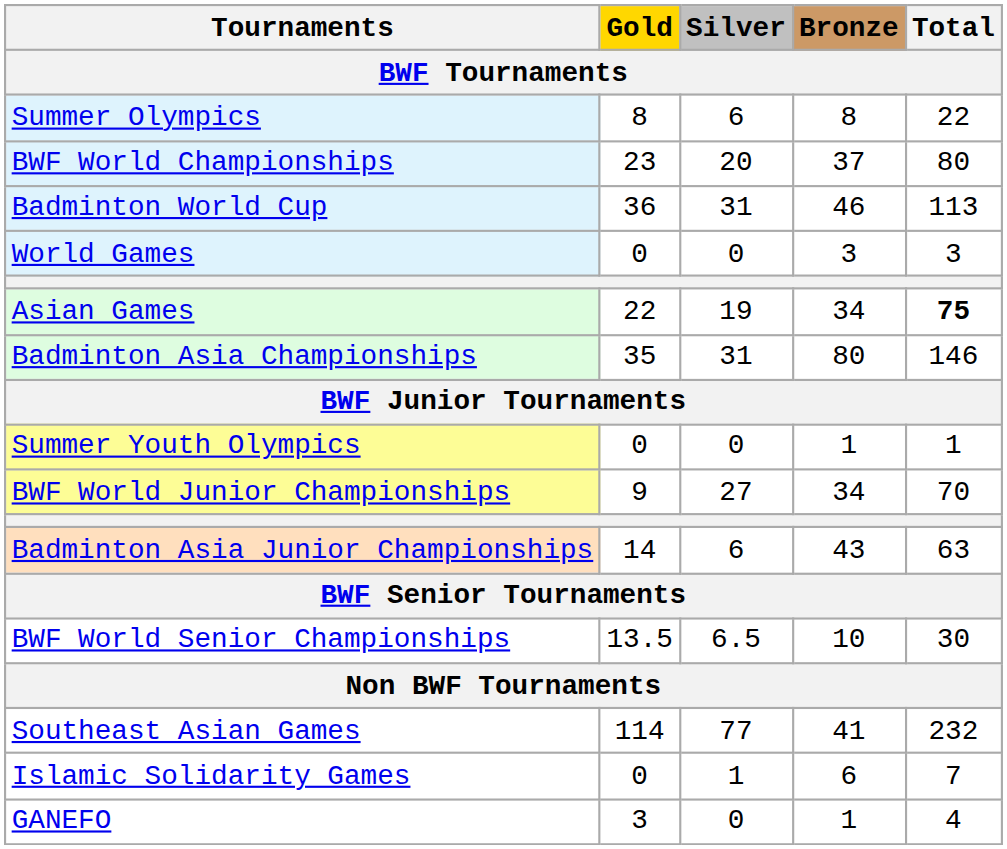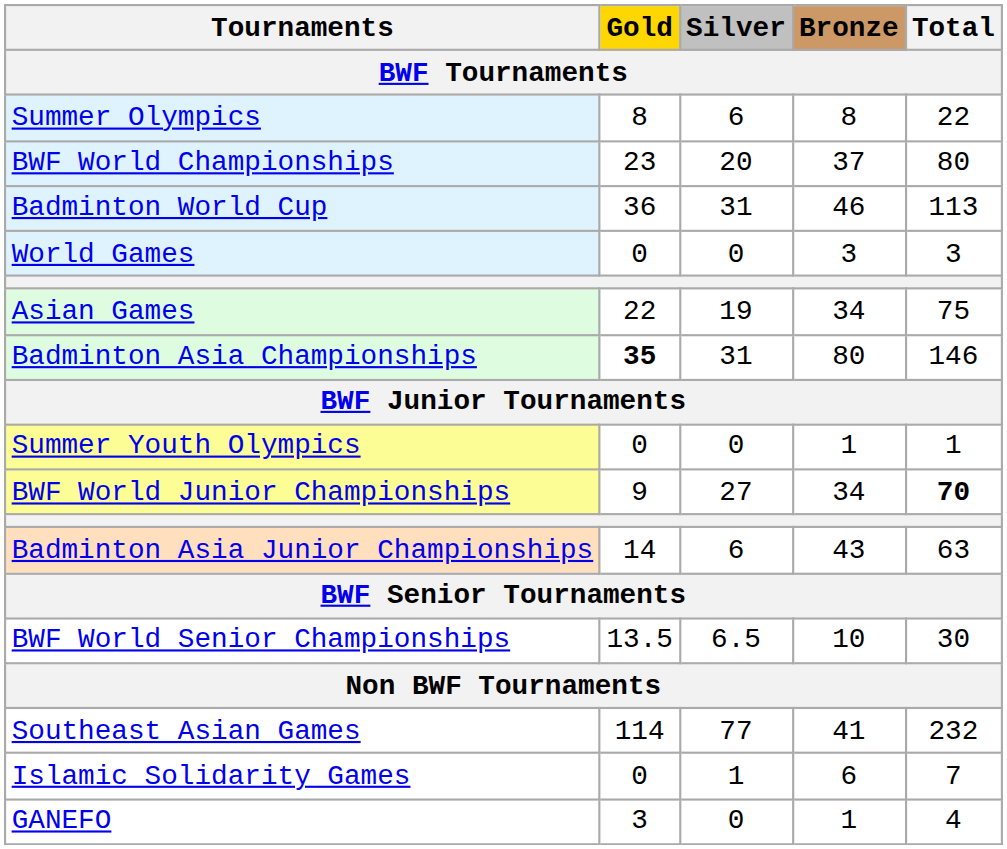(953, 312) bold -> (953, 312) normal
(640, 357) normal -> (640, 357) bold
(953, 492) normal -> (953, 492) bold
